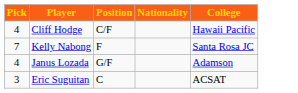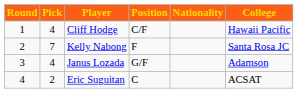+ column: (22, 12)
(17, 79) 3 -> (52, 79) 2
